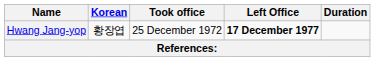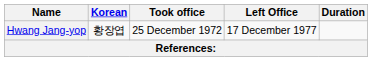(273, 30) bold -> (272, 30) normal
